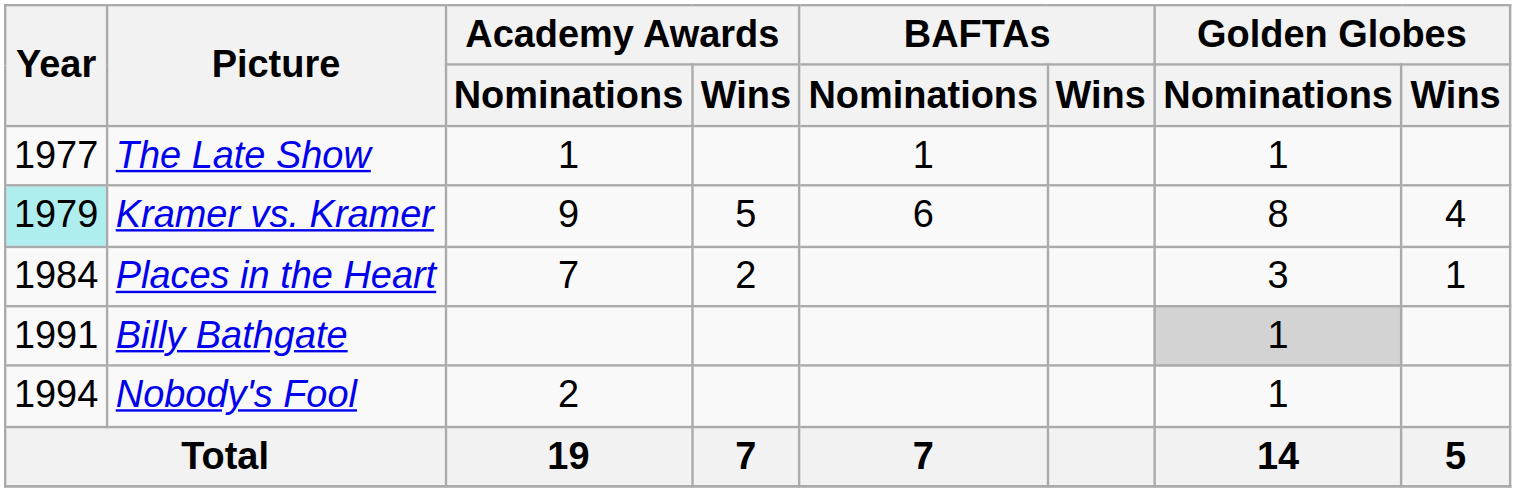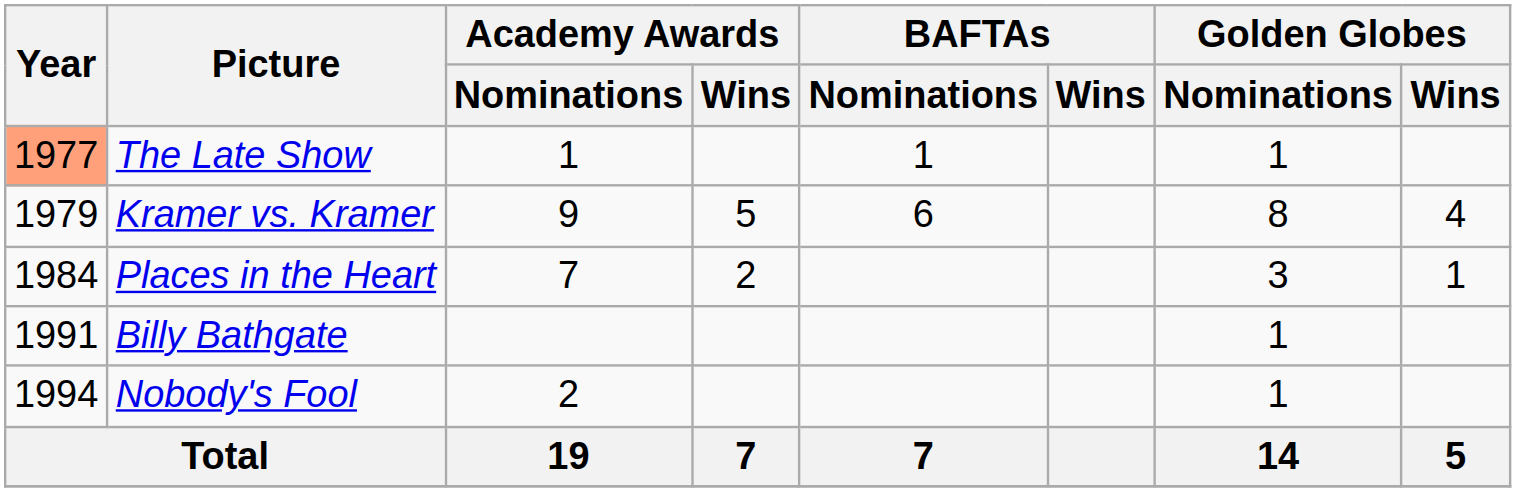(56, 154) no background -> (56, 154) lightsalmon background
(56, 214) paleturquoise background -> (56, 214) no background
(1278, 335) lightgrey background -> (1278, 335) no background
